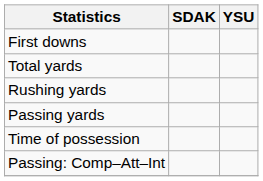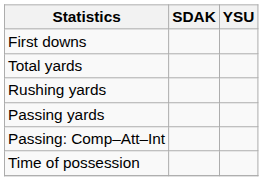rows swapped: (87, 163) <-> (74, 138)
